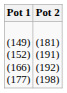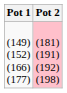(48, 60) no background -> (48, 60) pink background
